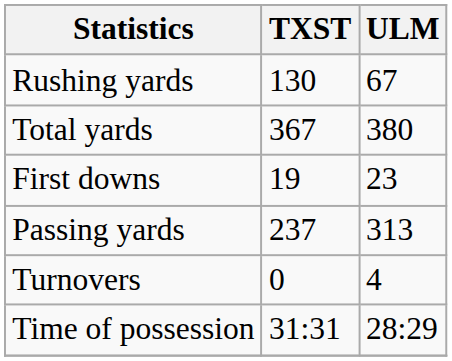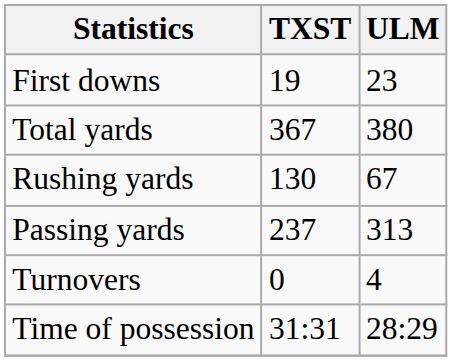rows swapped: (86, 179) <-> (103, 79)
